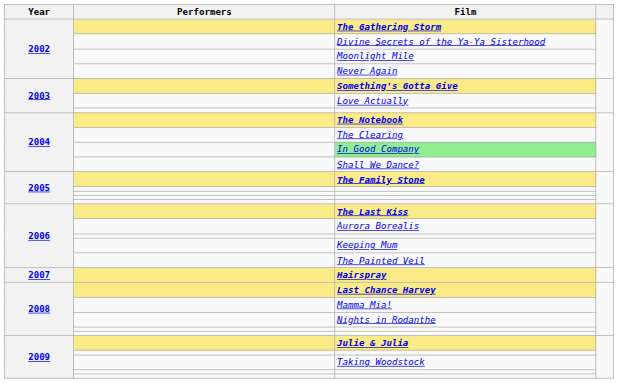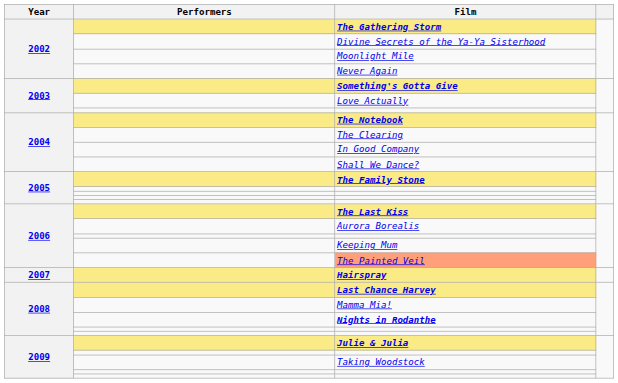(378, 150) lightgreen background -> (378, 150) no background
(381, 260) no background -> (381, 260) lightsalmon background
(386, 320) normal -> (386, 320) bold
